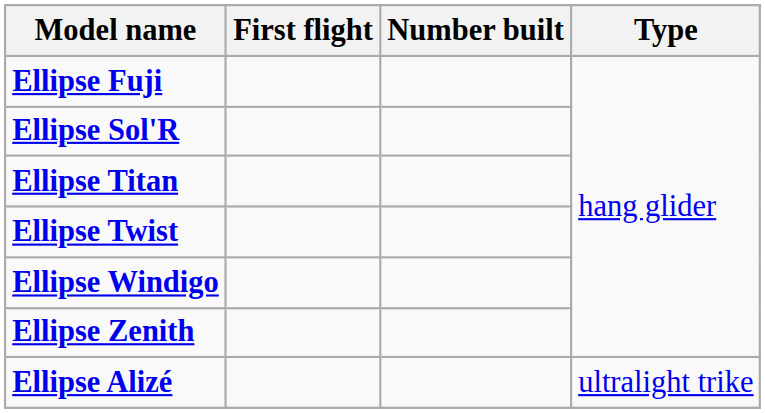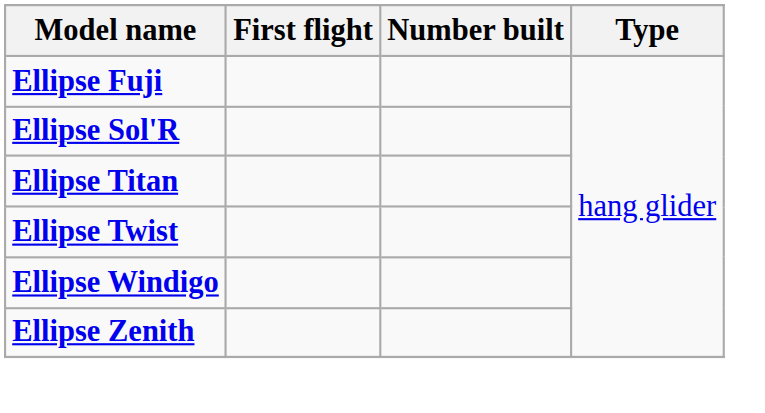- row: (92, 382)
